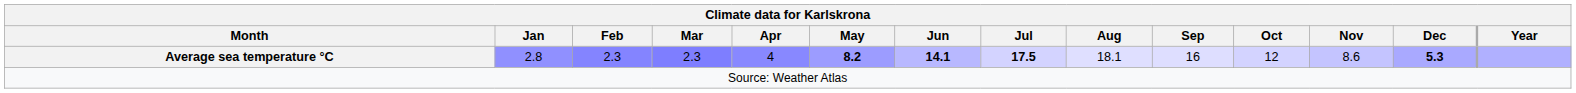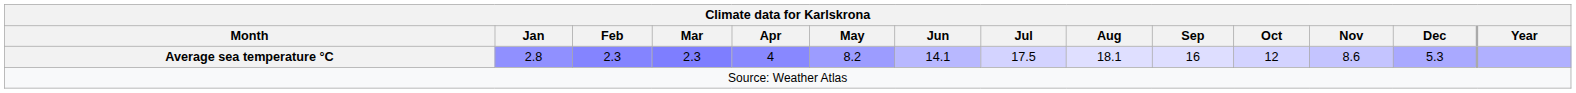(852, 57) bold -> (852, 57) normal
(938, 57) bold -> (938, 57) normal
(1024, 57) bold -> (1024, 57) normal
(1435, 57) bold -> (1435, 57) normal
